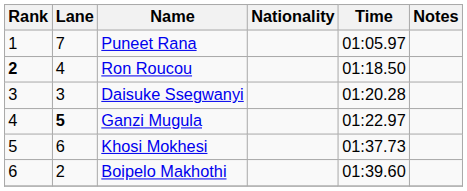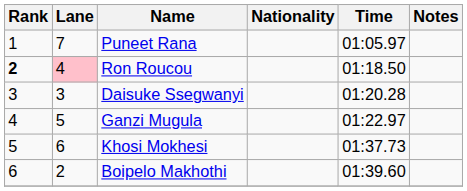(60, 69) no background -> (60, 69) pink background
(60, 120) bold -> (60, 120) normal
